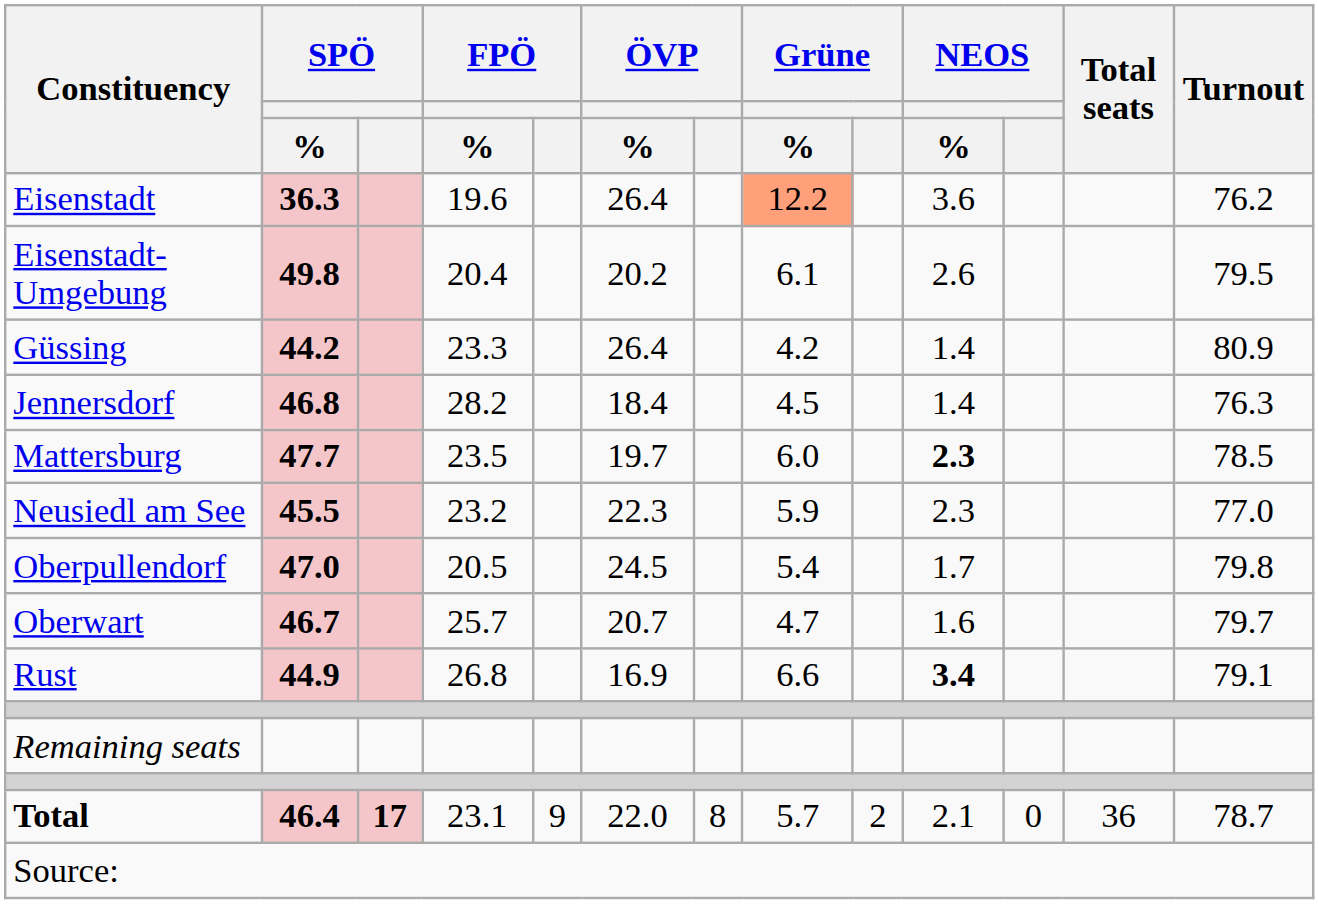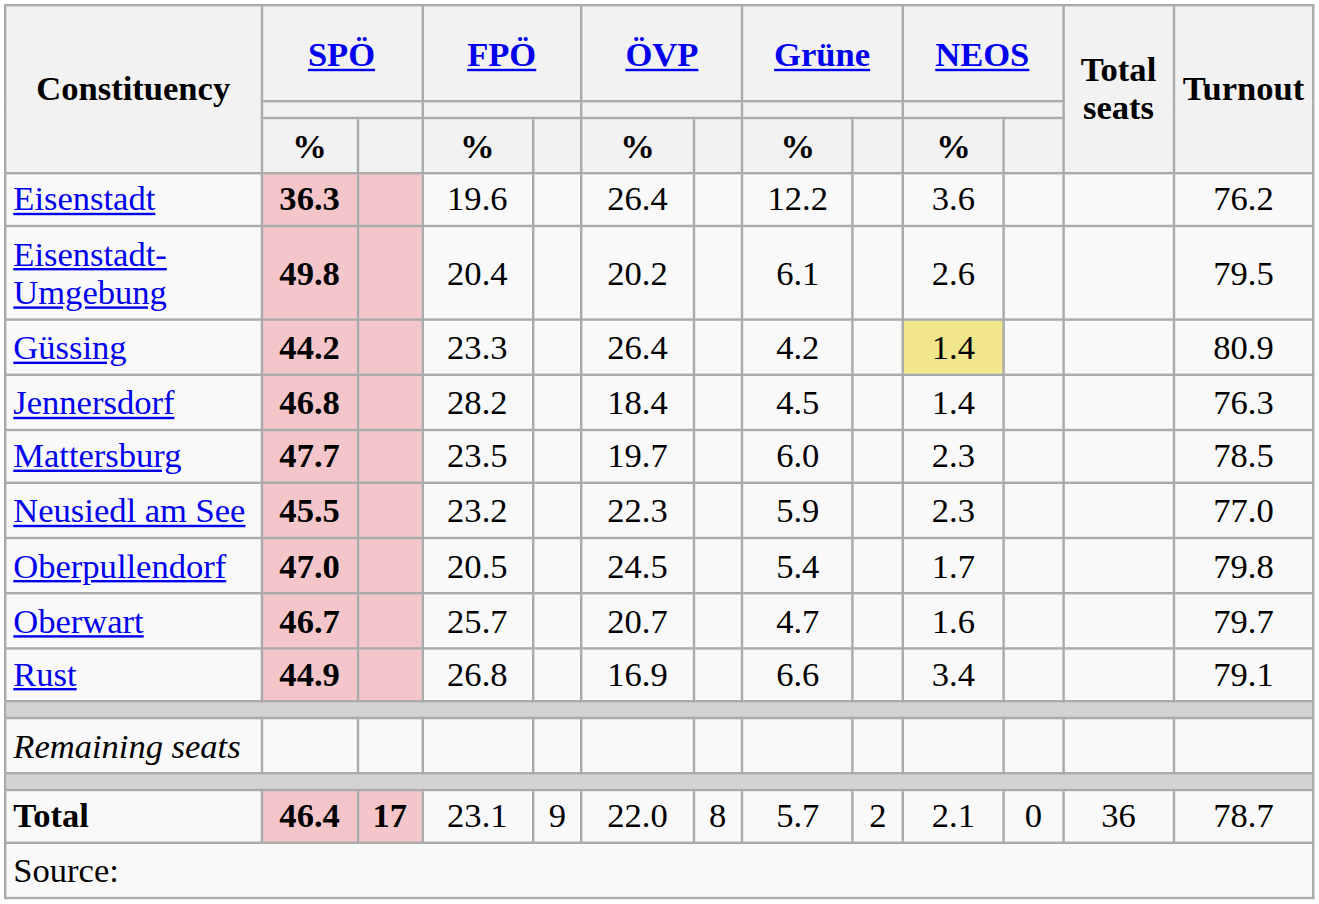(798, 200) lightsalmon background -> (798, 200) no background
(953, 347) no background -> (953, 347) khaki background
(953, 456) bold -> (953, 456) normal
(953, 675) bold -> (953, 675) normal
